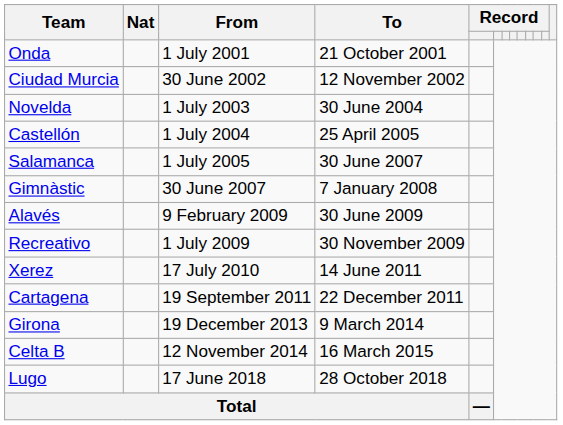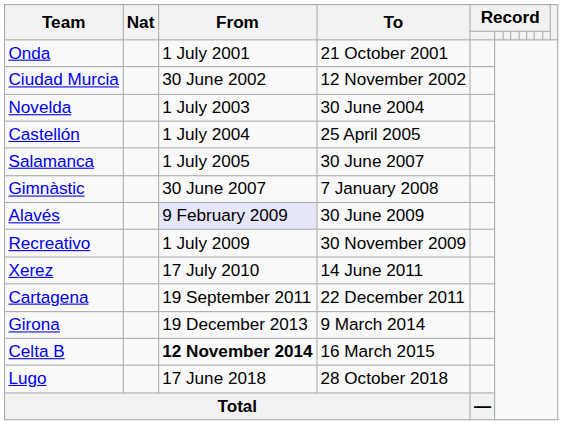(225, 216) no background -> (225, 216) lavender background
(235, 351) normal -> (237, 351) bold
